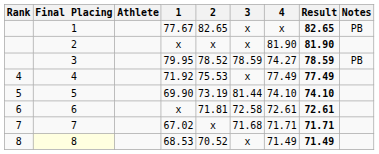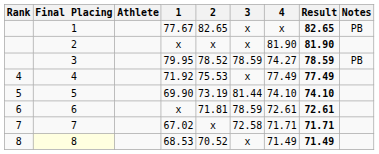(247, 109) 72.58 -> (247, 109) 78.59
(247, 125) 71.68 -> (247, 125) 72.58
